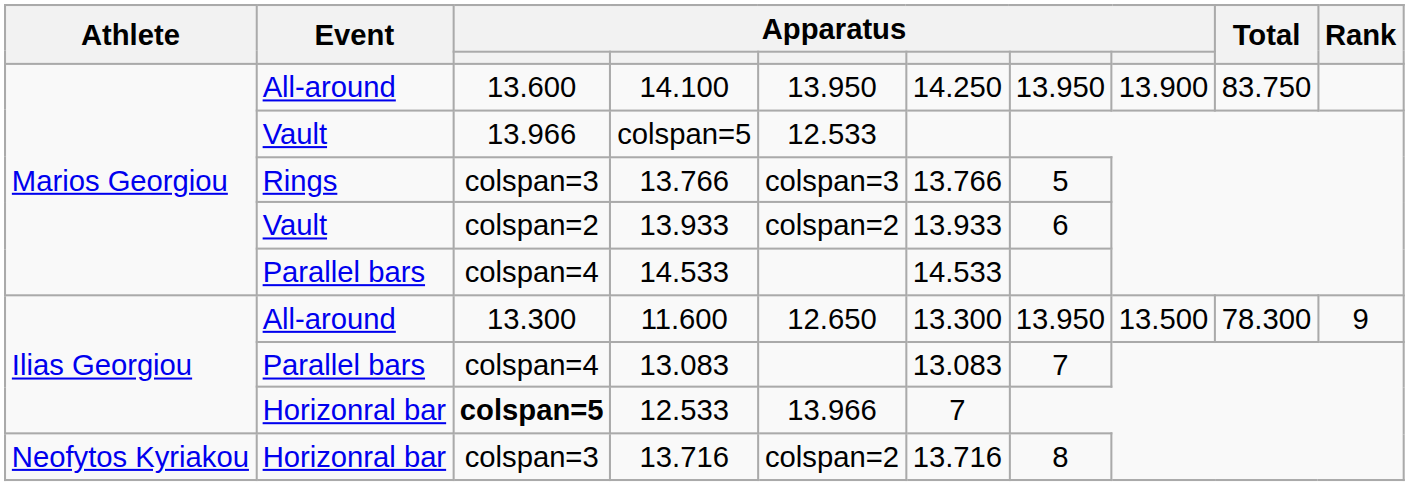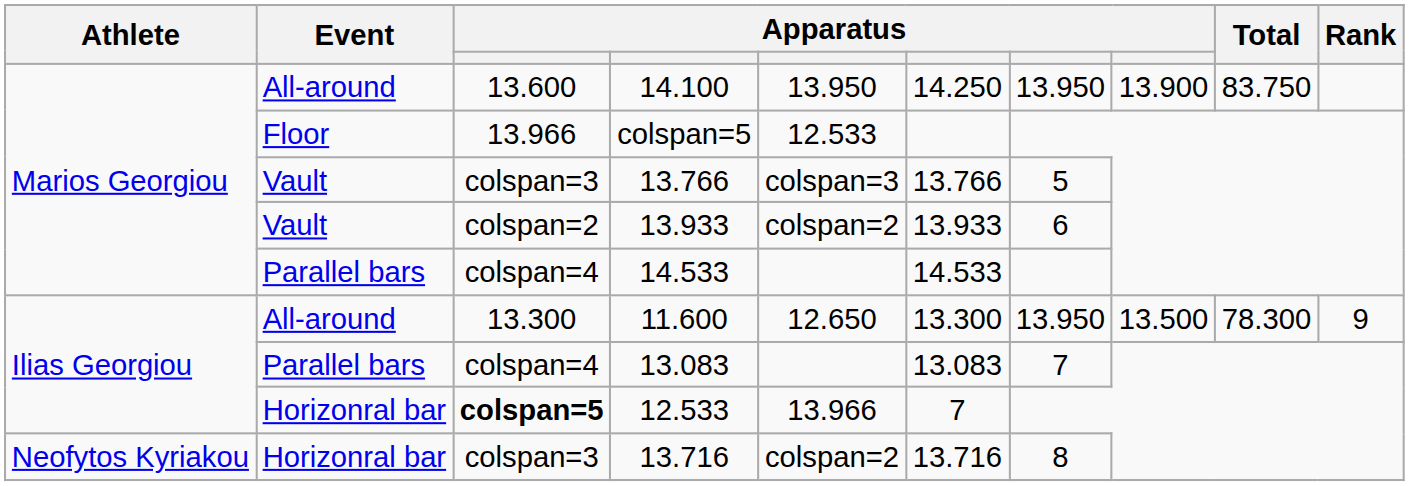(295, 134) Vault -> (296, 134) Floor
(300, 180) Rings -> (295, 180) Vault
